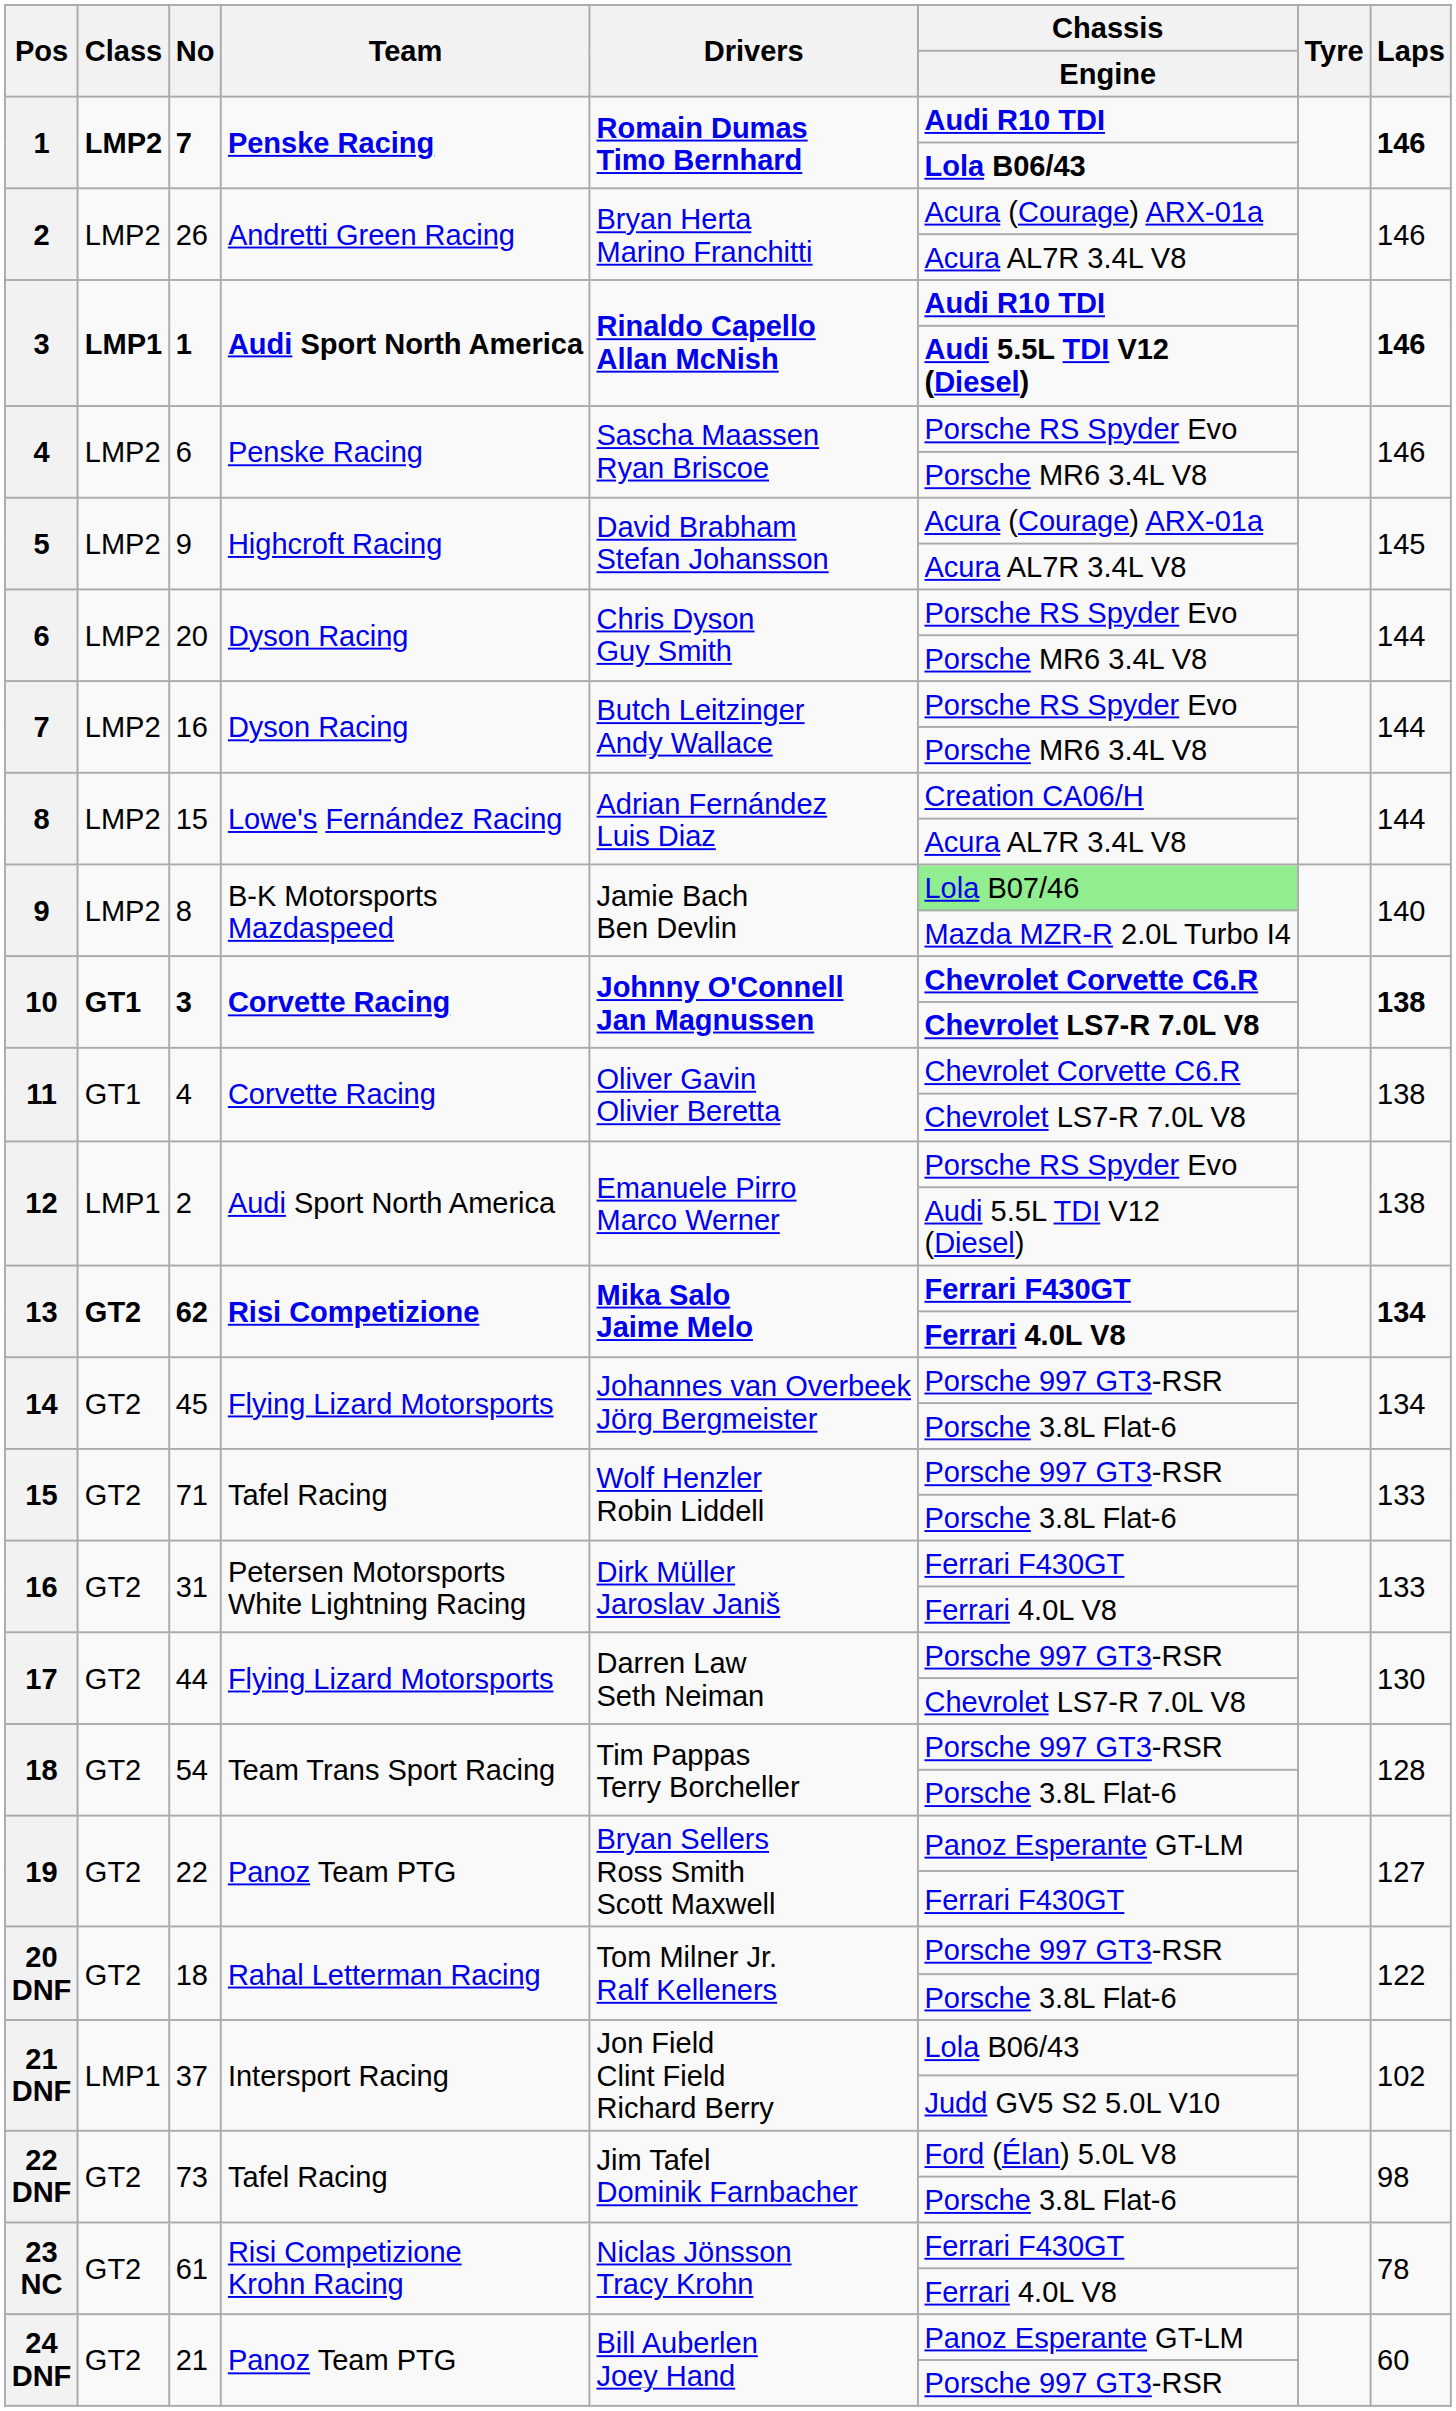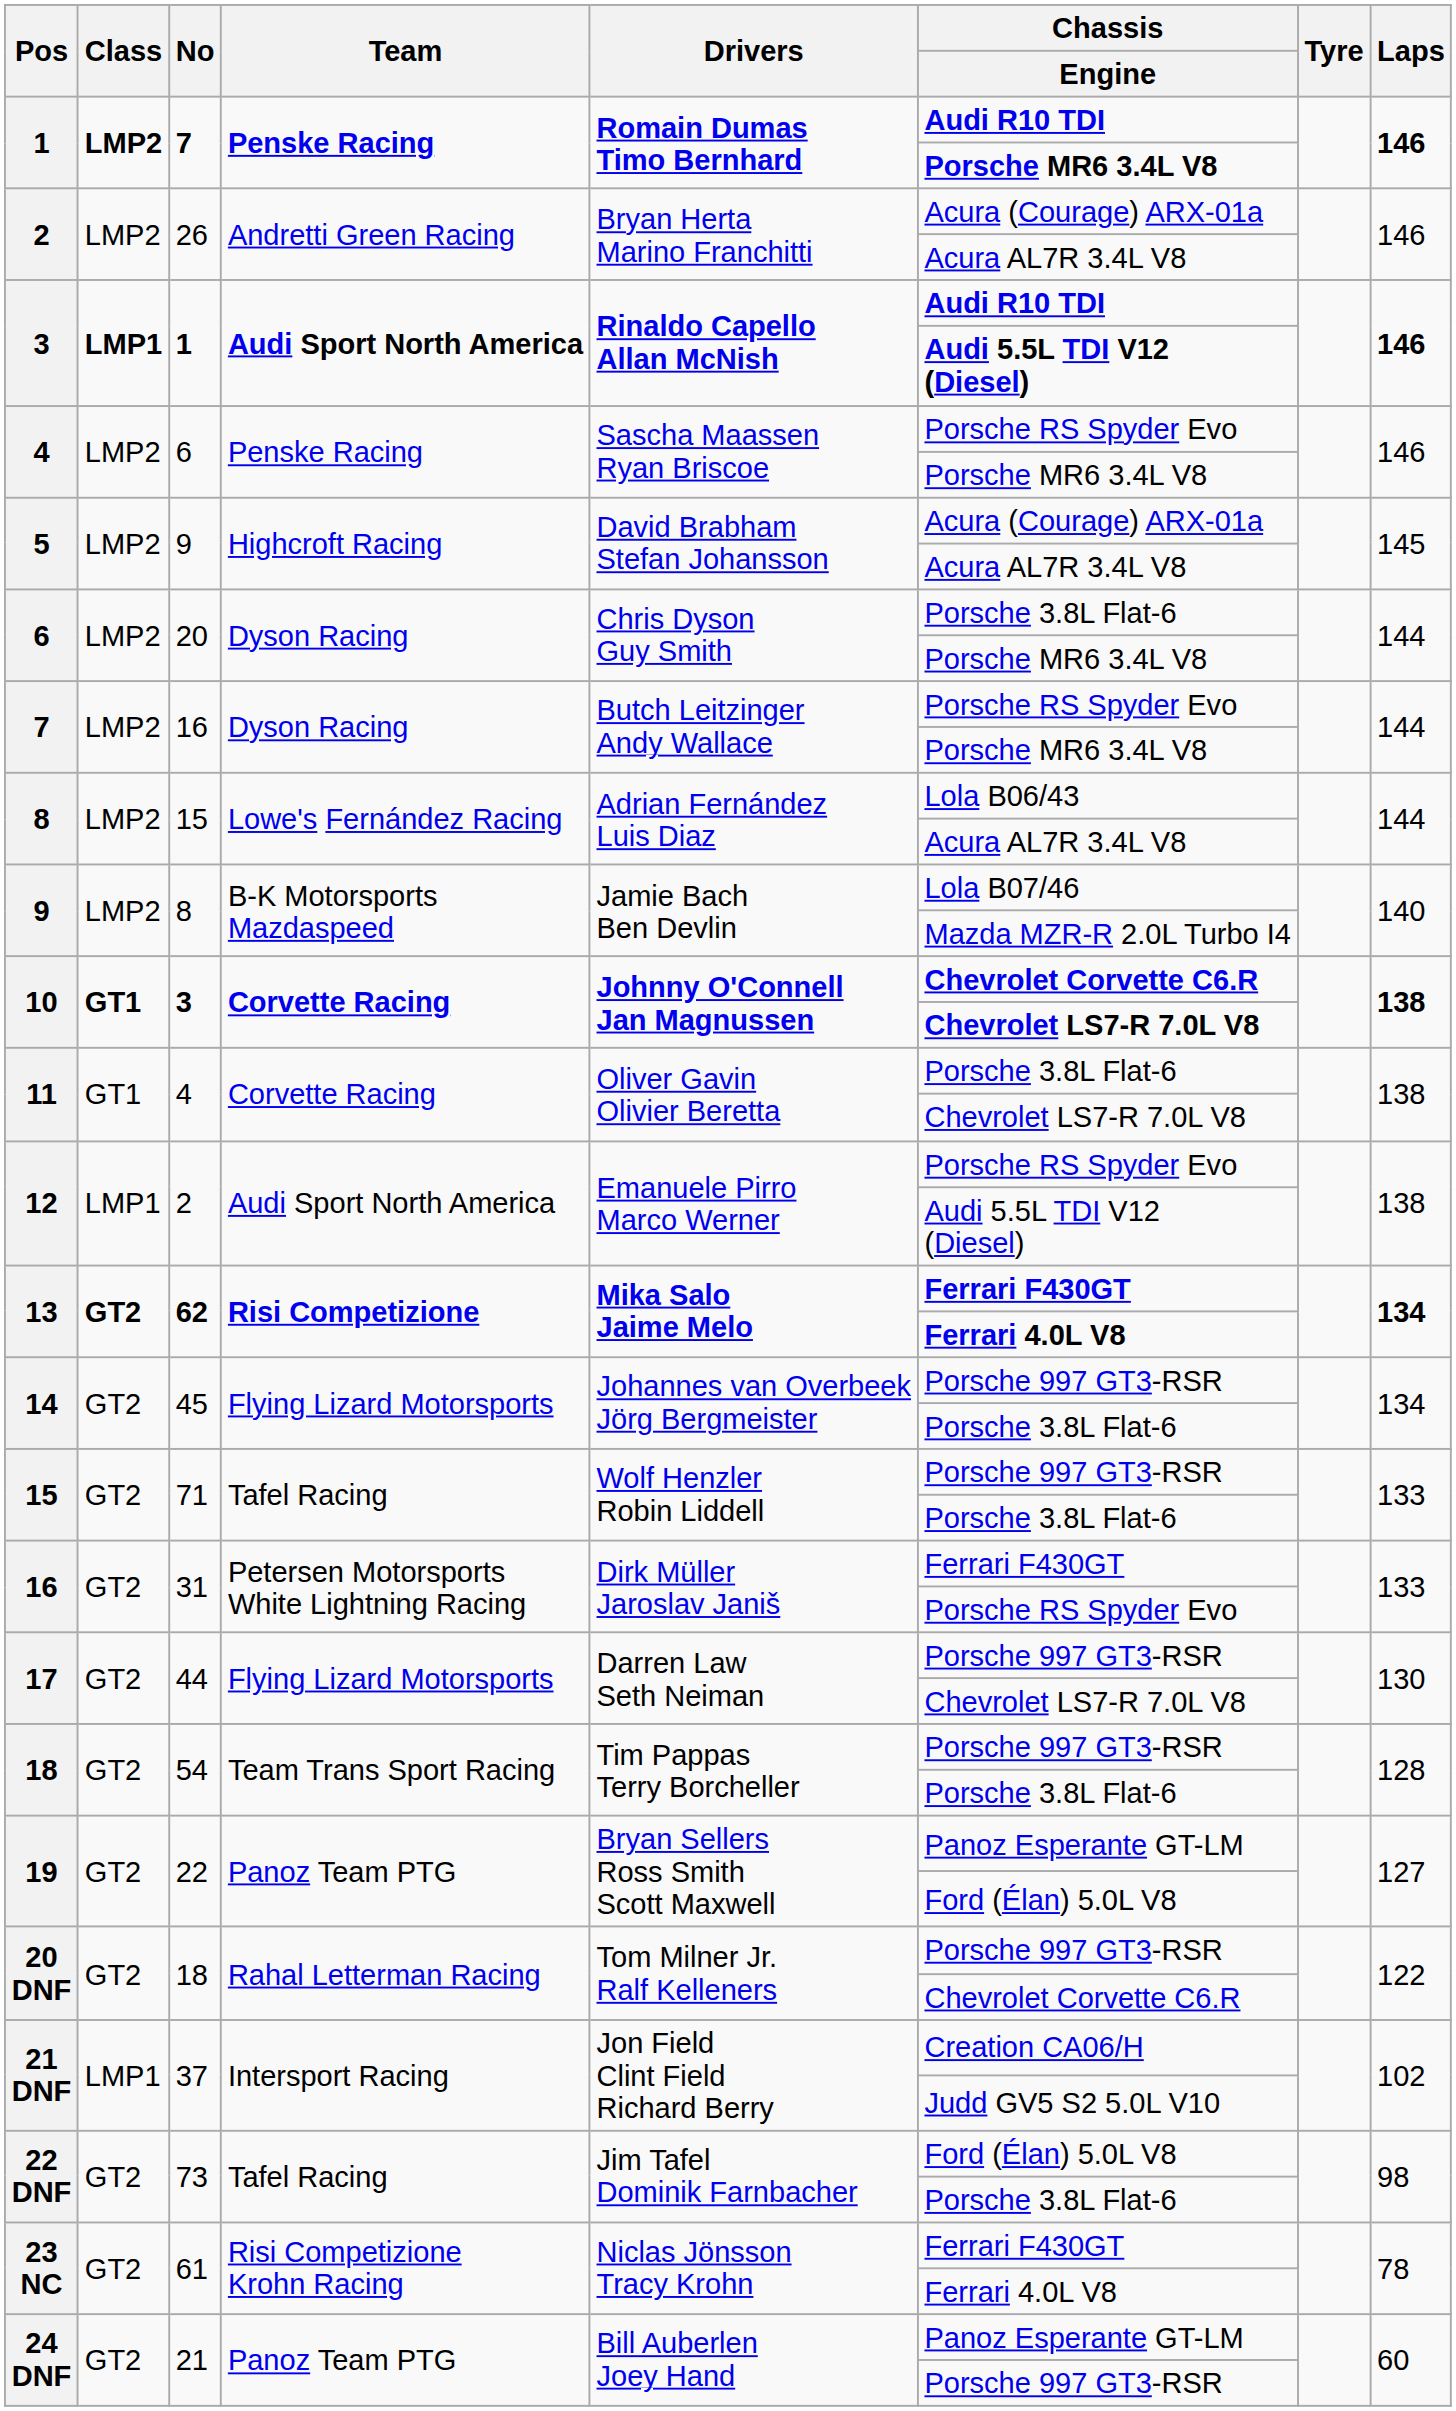(1005, 166) Lola B06/43 -> (1071, 166) Porsche MR6 3.4L V8
(1081, 612) Porsche RS Spyder Evo -> (1051, 612) Porsche 3.8L Flat-6
(1034, 796) Creation CA06/H -> (1002, 796) Lola B06/43
(1002, 888) lightgreen background -> (1002, 888) no background
(1082, 1072) Chevrolet Corvette C6.R -> (1051, 1072) Porsche 3.8L Flat-6
(1021, 1610) Ferrari 4.0L V8 -> (1081, 1610) Porsche RS Spyder Evo
(1024, 1900) Ferrari F430GT -> (1051, 1900) Ford (Élan) 5.0L V8
(1051, 1996) Porsche 3.8L Flat-6 -> (1082, 1996) Chevrolet Corvette C6.R
(1002, 2047) Lola B06/43 -> (1034, 2047) Creation CA06/H
